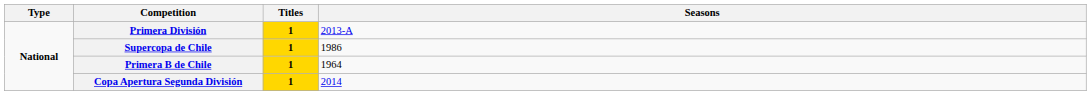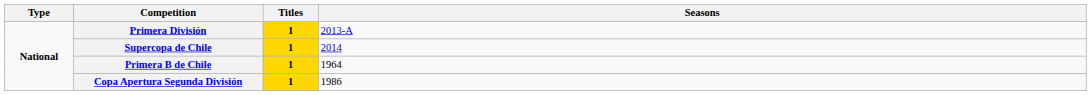(331, 47) 1986 -> (331, 47) 2014
(331, 82) 2014 -> (331, 82) 1986
